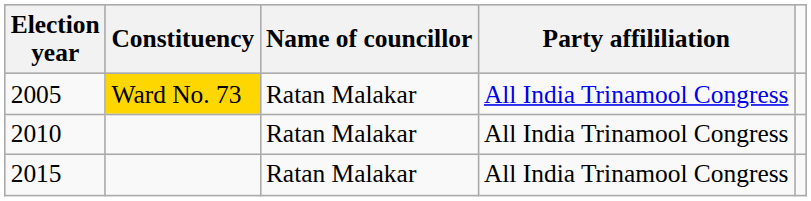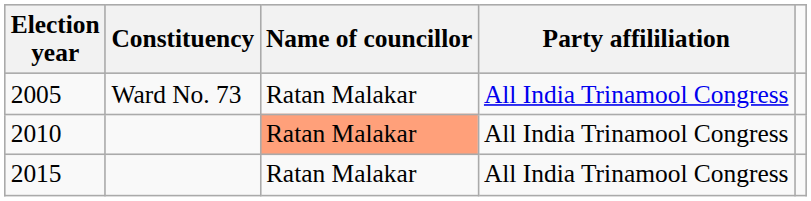(176, 93) gold background -> (176, 93) no background
(341, 133) no background -> (341, 133) lightsalmon background
